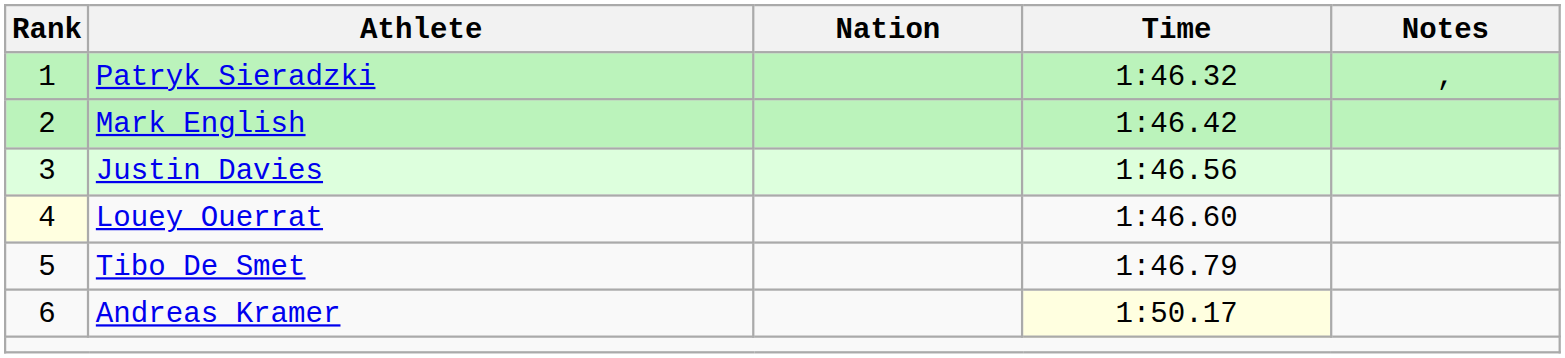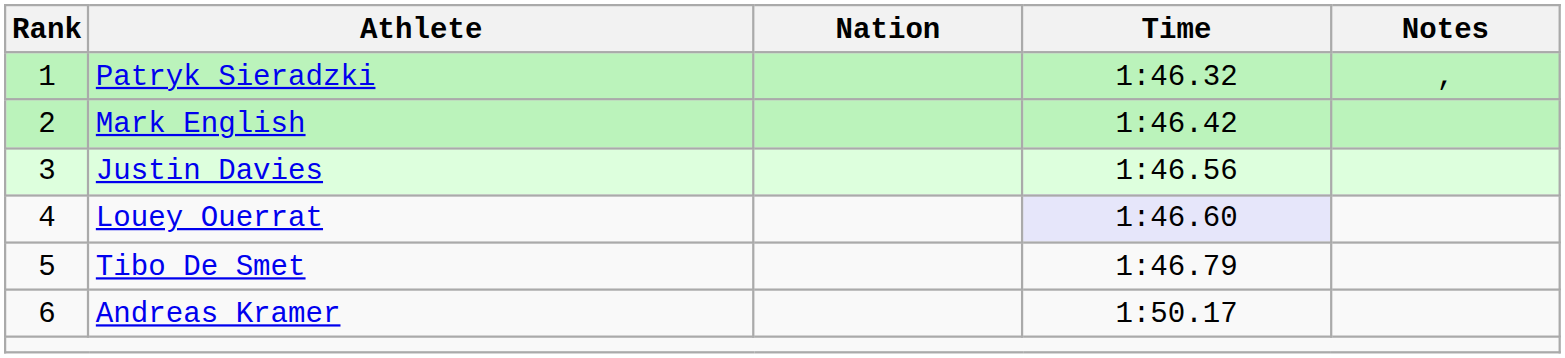(47, 219) lightyellow background -> (47, 219) no background
(1177, 219) no background -> (1177, 219) lavender background
(1177, 314) lightyellow background -> (1177, 314) no background
